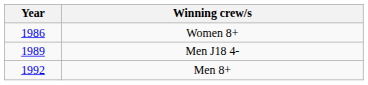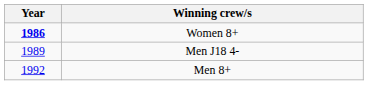(33, 32) normal -> (33, 32) bold
